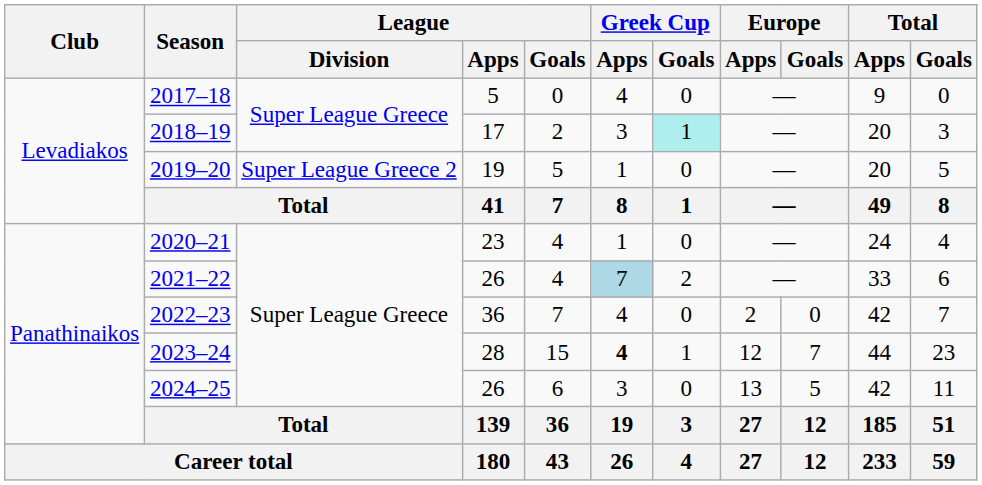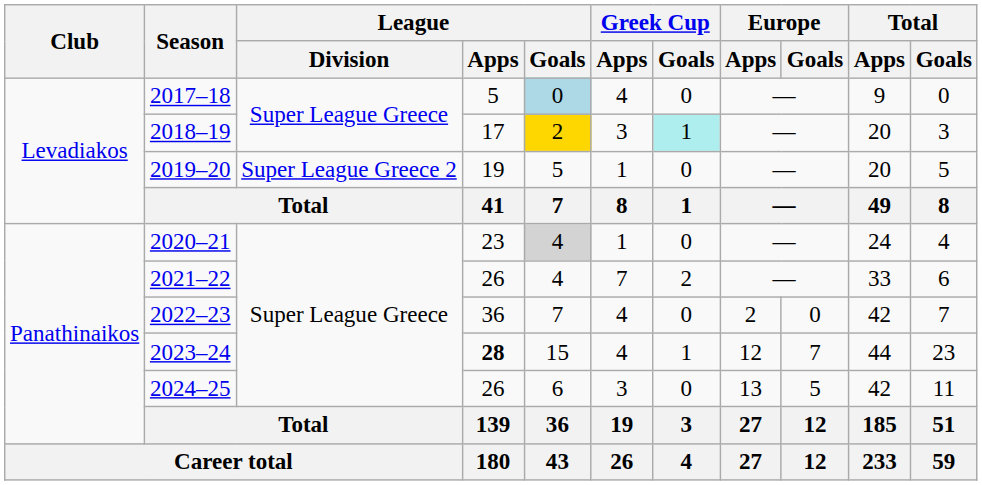(557, 95) no background -> (557, 95) lightblue background
(557, 132) no background -> (557, 132) gold background
(557, 242) no background -> (557, 242) lightgrey background
(622, 278) lightblue background -> (622, 278) no background
(493, 351) normal -> (493, 351) bold
(622, 351) bold -> (622, 351) normal
